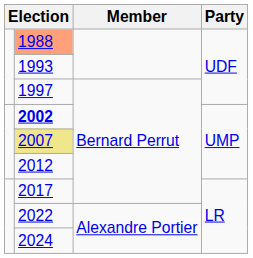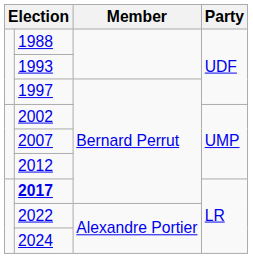(36, 41) lightsalmon background -> (36, 41) no background
(36, 116) bold -> (36, 116) normal
(36, 141) khaki background -> (36, 141) no background
(36, 191) normal -> (36, 191) bold
